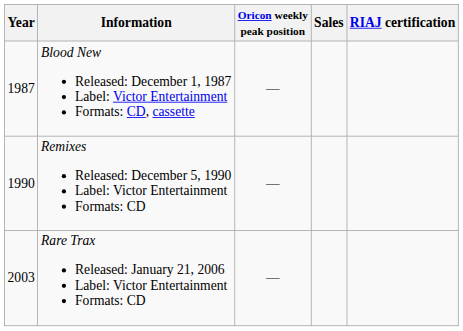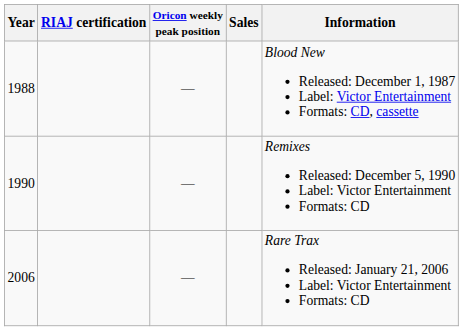columns swapped: (136, 22) <-> (403, 22)
(21, 88) 1987 -> (21, 88) 1988
(21, 278) 2003 -> (21, 278) 2006
